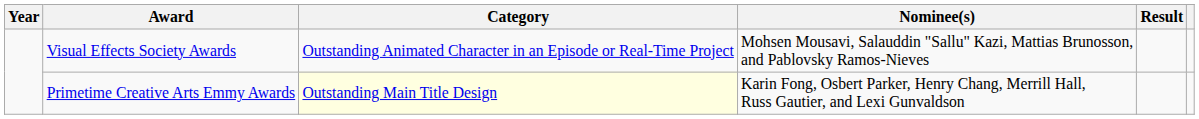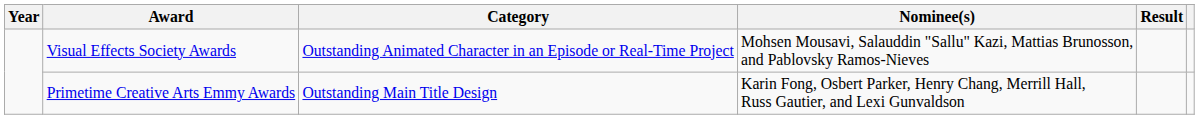(400, 93) lightyellow background -> (400, 93) no background
